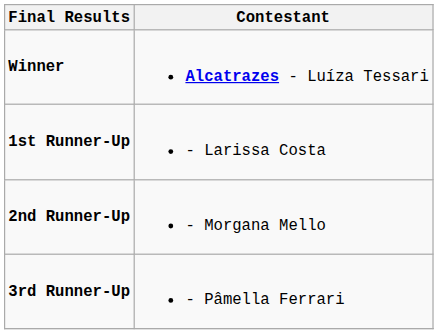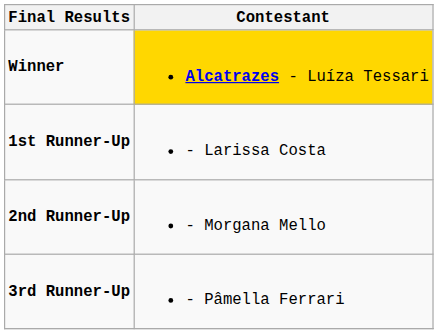(283, 76) no background -> (283, 76) gold background
